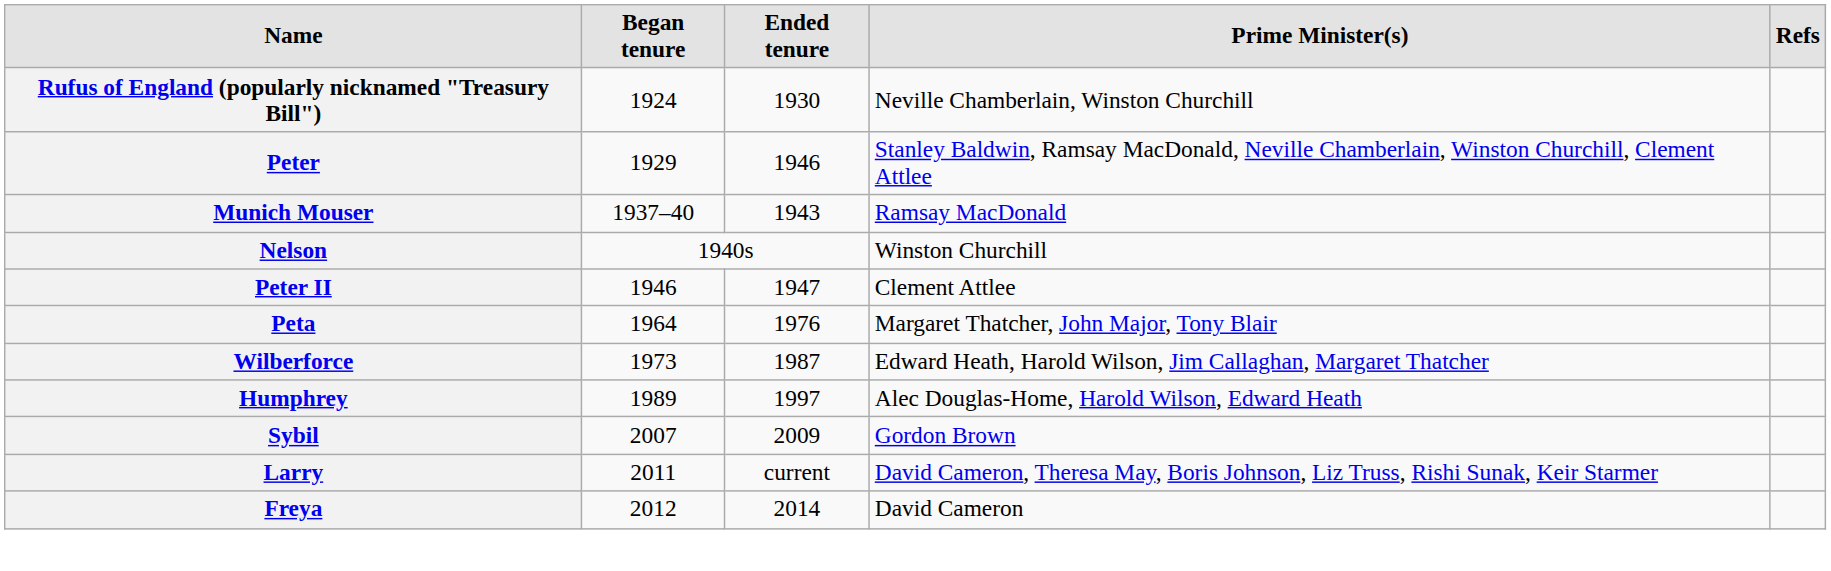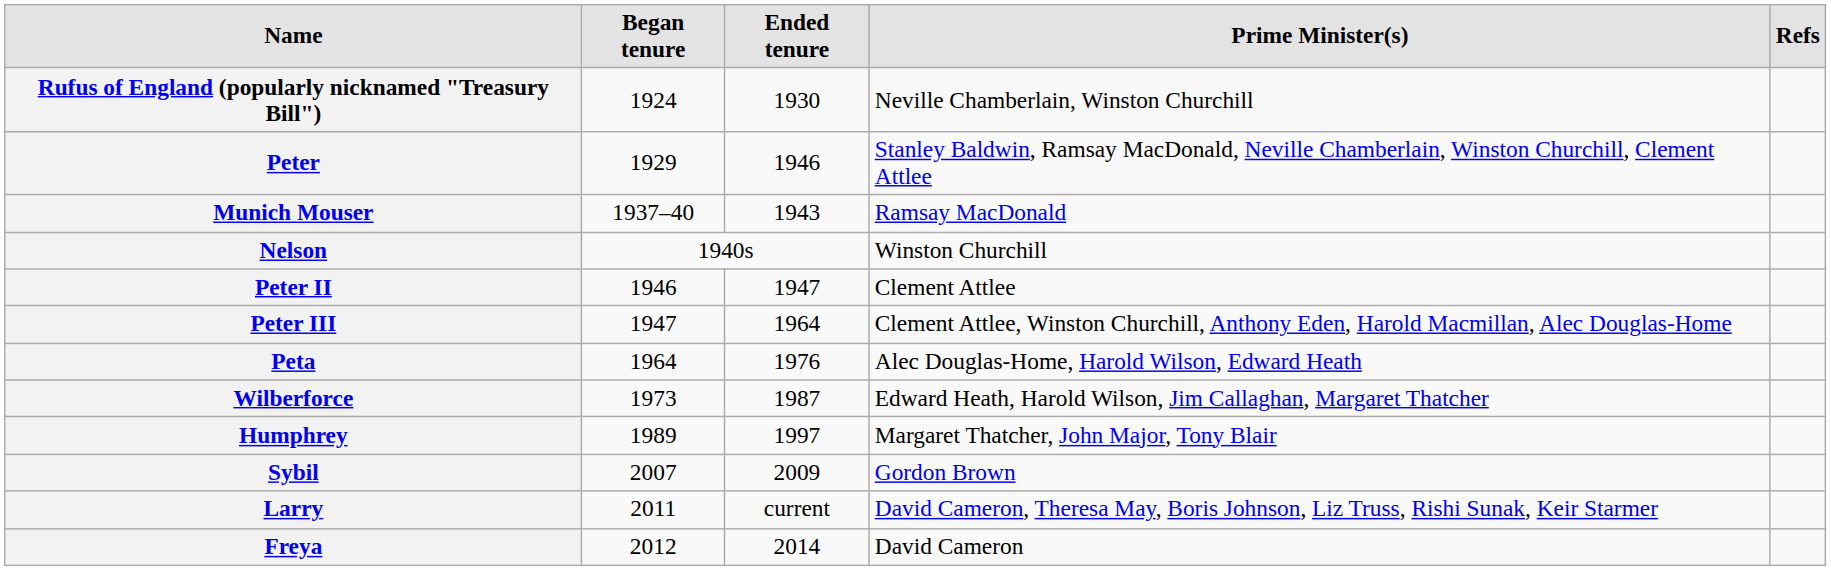+ row: (293, 324)
(1076, 324) Margaret Thatcher, John Major, Tony Blair -> (1118, 361) Alec Douglas-Home, Harold Wilson, Edward Heath
(1118, 398) Alec Douglas-Home, Harold Wilson, Edward Heath -> (1076, 435) Margaret Thatcher, John Major, Tony Blair
